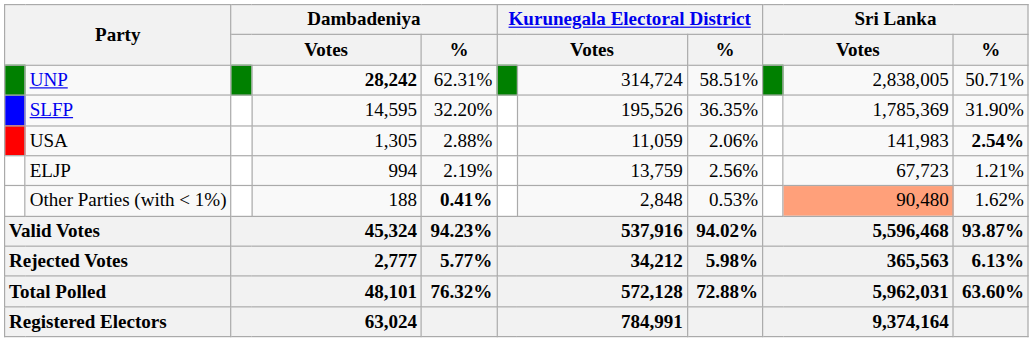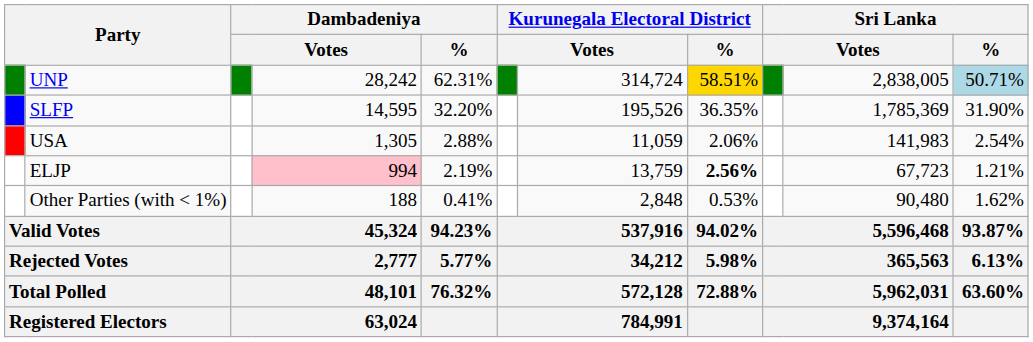(391, 79) bold -> (391, 79) normal
(729, 79) no background -> (729, 79) gold background
(995, 79) no background -> (995, 79) lightblue background
(998, 140) bold -> (999, 140) normal
(403, 170) no background -> (403, 170) pink background
(734, 170) normal -> (732, 170) bold
(466, 200) bold -> (468, 200) normal
(923, 200) lightsalmon background -> (923, 200) no background
